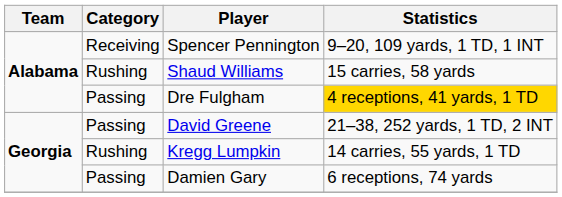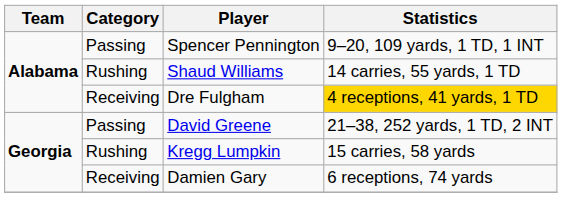(123, 45) Receiving -> (116, 45) Passing
(401, 71) 15 carries, 58 yards -> (424, 71) 14 carries, 55 yards, 1 TD
(116, 98) Passing -> (123, 98) Receiving
(424, 151) 14 carries, 55 yards, 1 TD -> (401, 151) 15 carries, 58 yards
(116, 178) Passing -> (123, 178) Receiving
